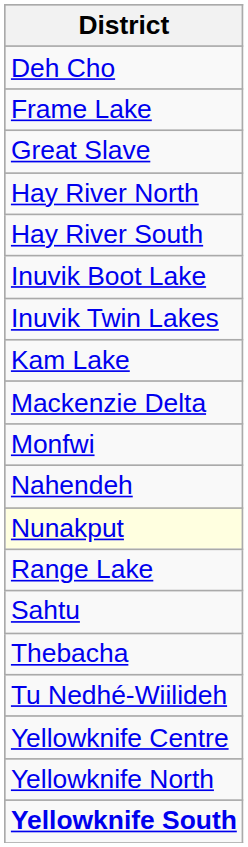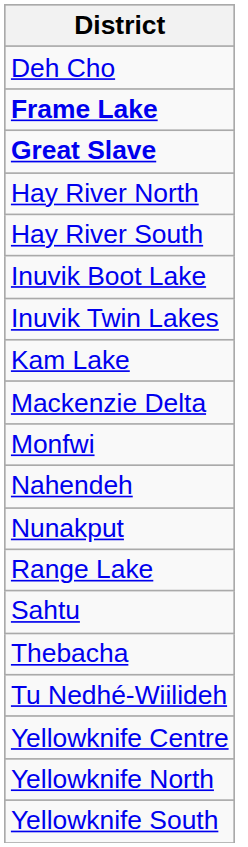(81, 109) normal -> (84, 109) bold
(81, 151) normal -> (84, 151) bold
(67, 527) lightyellow background -> (67, 527) no background
(124, 820) bold -> (115, 820) normal
